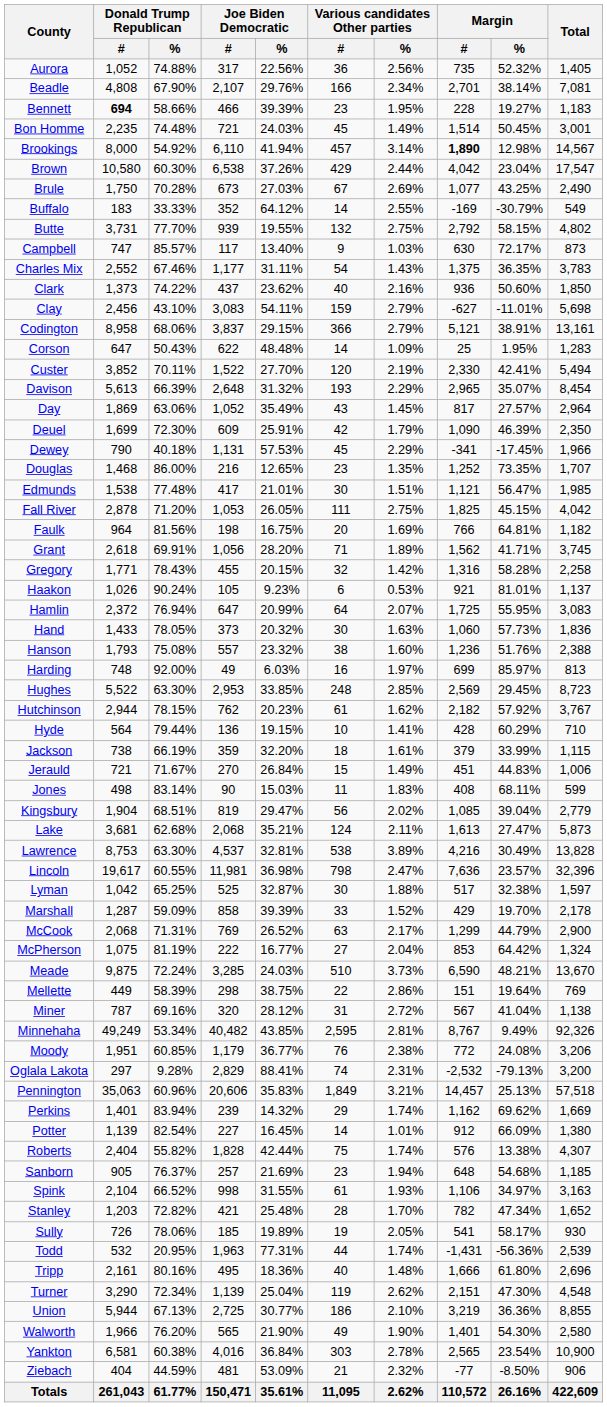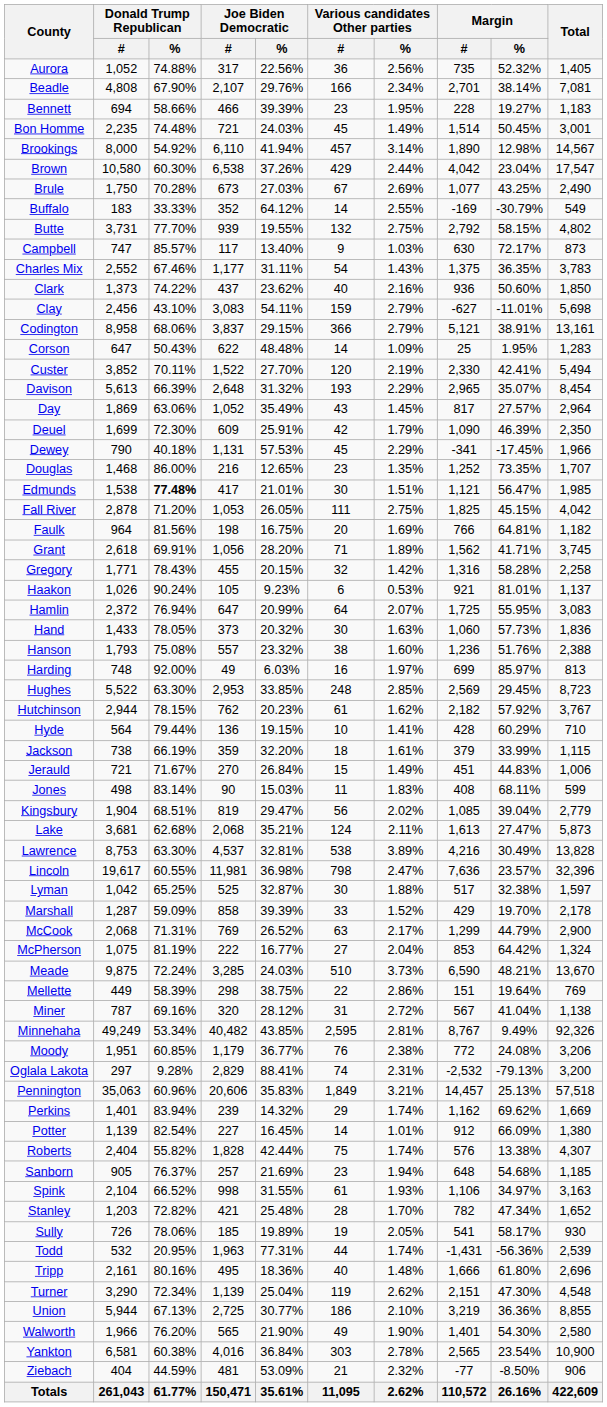(121, 108) bold -> (121, 108) normal
(464, 149) bold -> (464, 149) normal
(175, 489) normal -> (175, 489) bold
